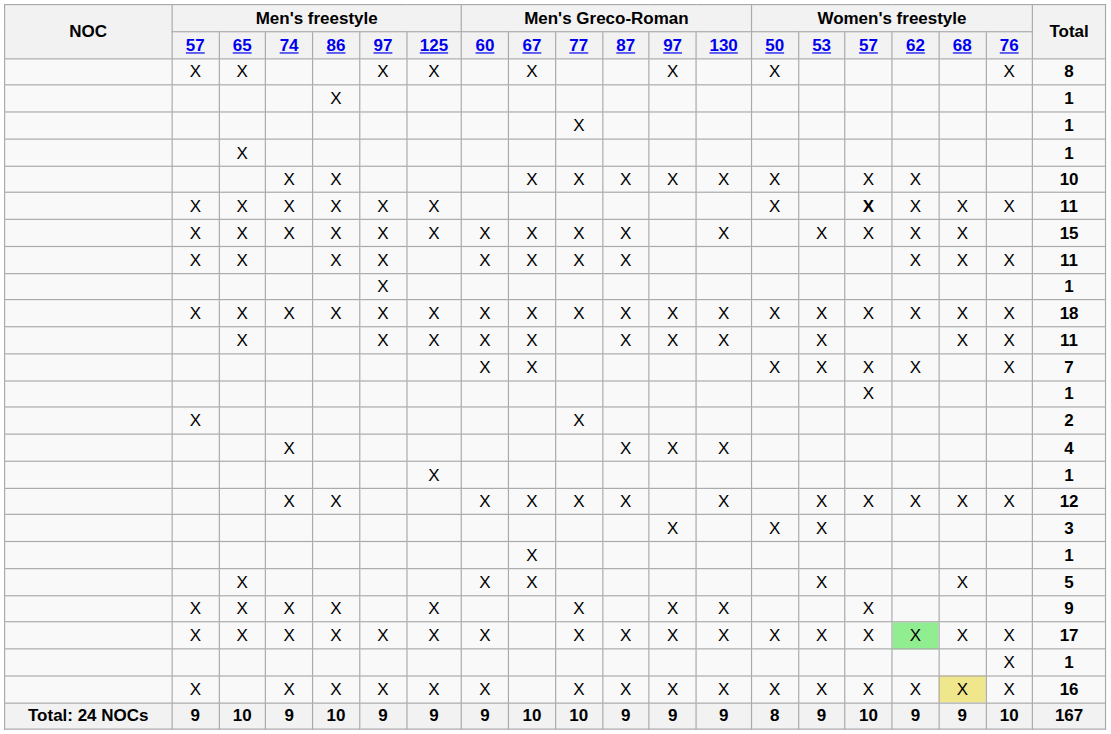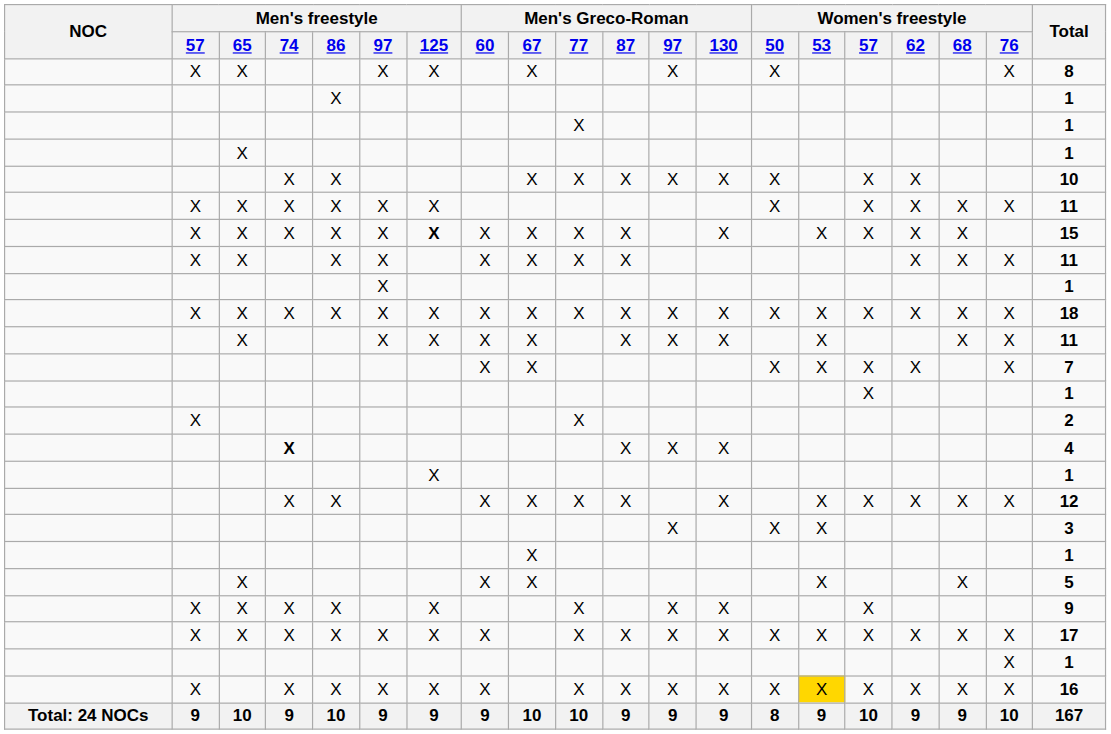(868, 206) bold -> (868, 206) normal
(434, 233) normal -> (434, 233) bold
(289, 448) normal -> (289, 448) bold
(915, 636) lightgreen background -> (915, 636) no background
(822, 690) no background -> (822, 690) gold background
(962, 690) khaki background -> (962, 690) no background
